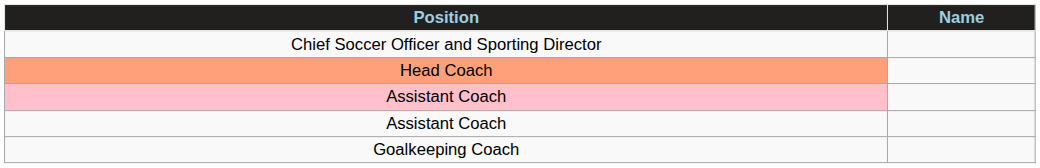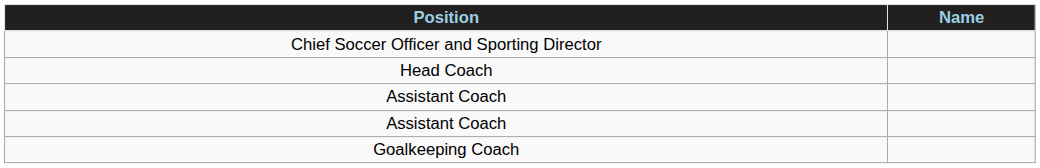(446, 70) lightsalmon background -> (446, 70) no background
(446, 96) pink background -> (446, 96) no background
